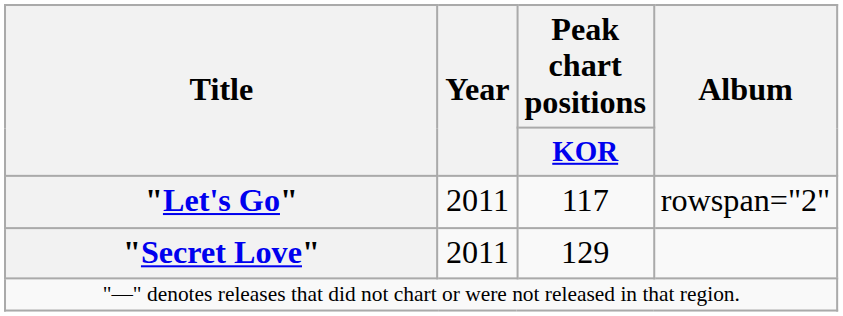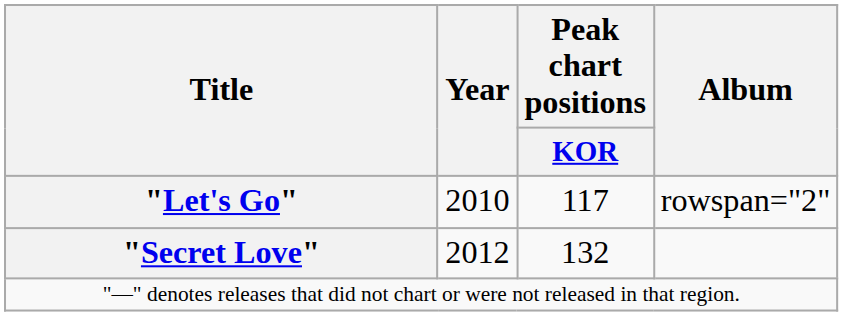(477, 201) 2011 -> (477, 201) 2010
(477, 252) 2011 -> (477, 252) 2012
(585, 252) 129 -> (585, 252) 132
